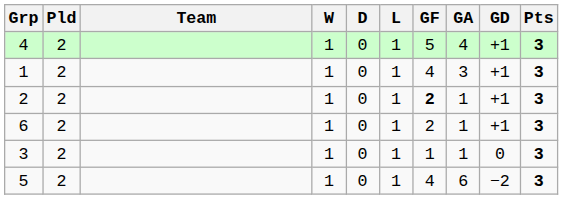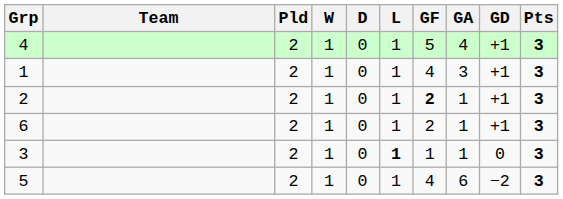columns swapped: (196, 18) <-> (61, 18)
(396, 154) normal -> (396, 154) bold
